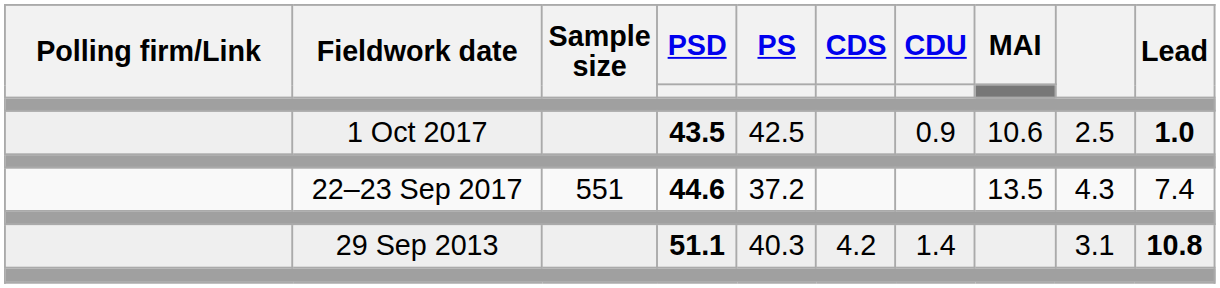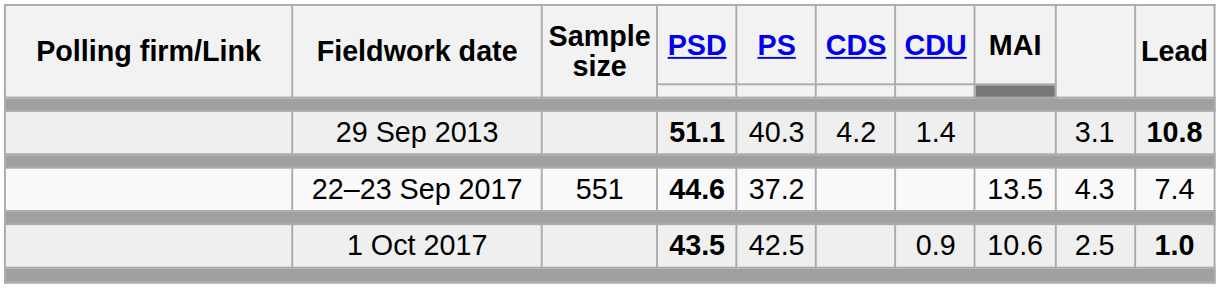rows swapped: (417, 132) <-> (417, 246)
